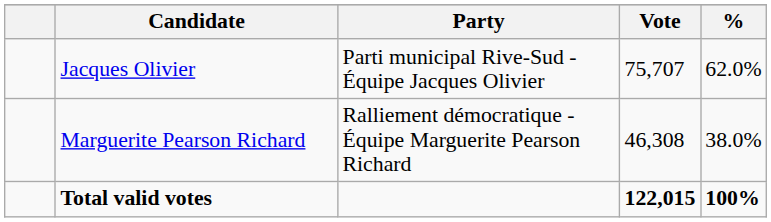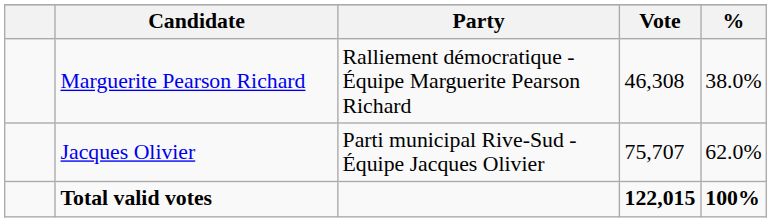rows swapped: (128, 68) <-> (183, 139)
